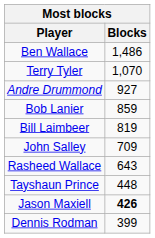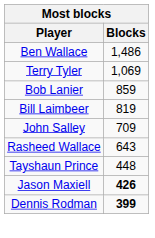(127, 71) 1,070 -> (126, 71) 1,069
- row: (54, 90)
(127, 223) normal -> (126, 204) bold
